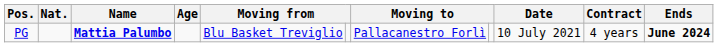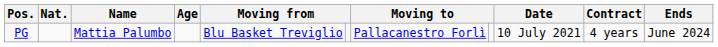(123, 33) bold -> (123, 33) normal
(679, 33) bold -> (679, 33) normal
